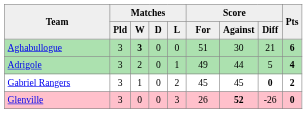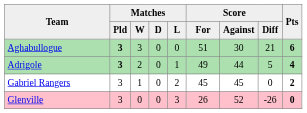(120, 48) normal -> (120, 48) bold
(140, 48) bold -> (140, 48) normal
(120, 65) normal -> (120, 65) bold
(270, 82) bold -> (270, 82) normal
(239, 100) bold -> (239, 100) normal
